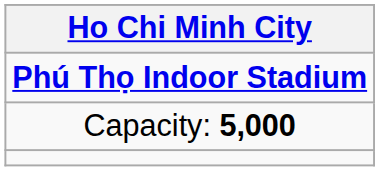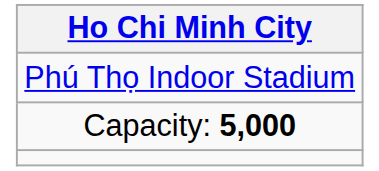(190, 77) bold -> (190, 77) normal
